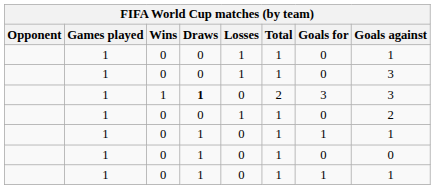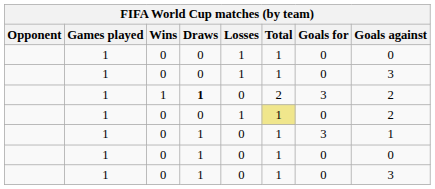(391, 54) 1 -> (391, 54) 0
(391, 94) 3 -> (391, 94) 2
(279, 114) no background -> (279, 114) khaki background
(323, 134) 1 -> (323, 134) 3
(323, 174) 1 -> (323, 174) 0
(391, 174) 1 -> (391, 174) 3
